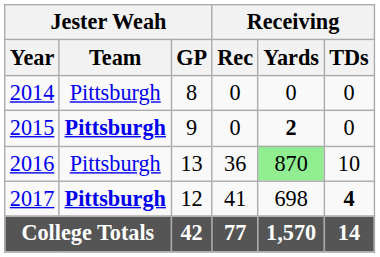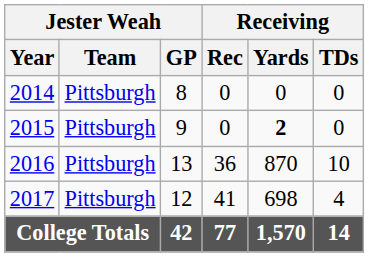(115, 127) bold -> (110, 127) normal
(291, 163) lightgreen background -> (281, 163) no background
(115, 198) bold -> (110, 198) normal
(349, 198) bold -> (339, 198) normal
